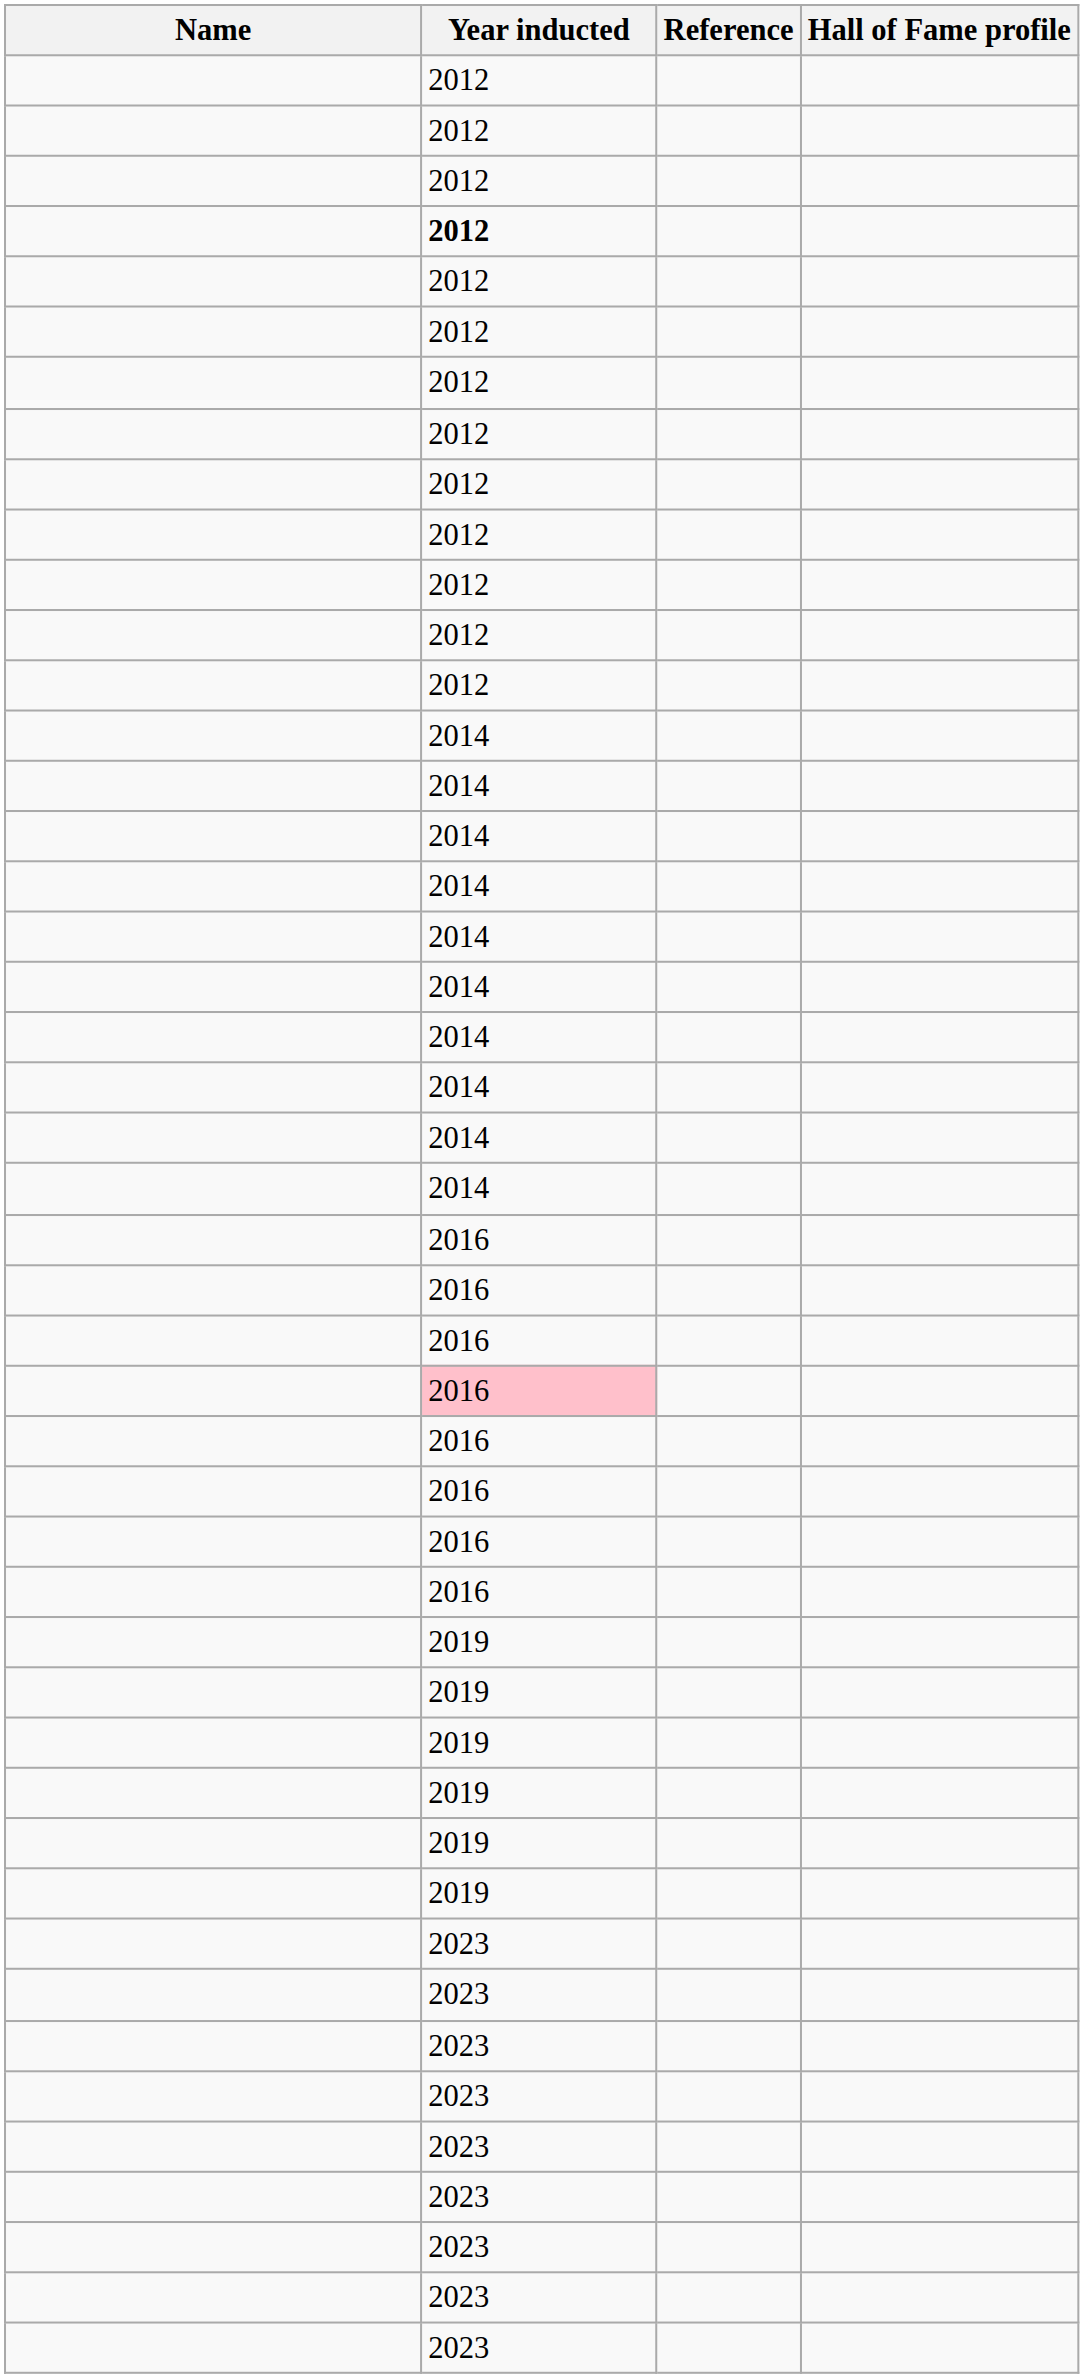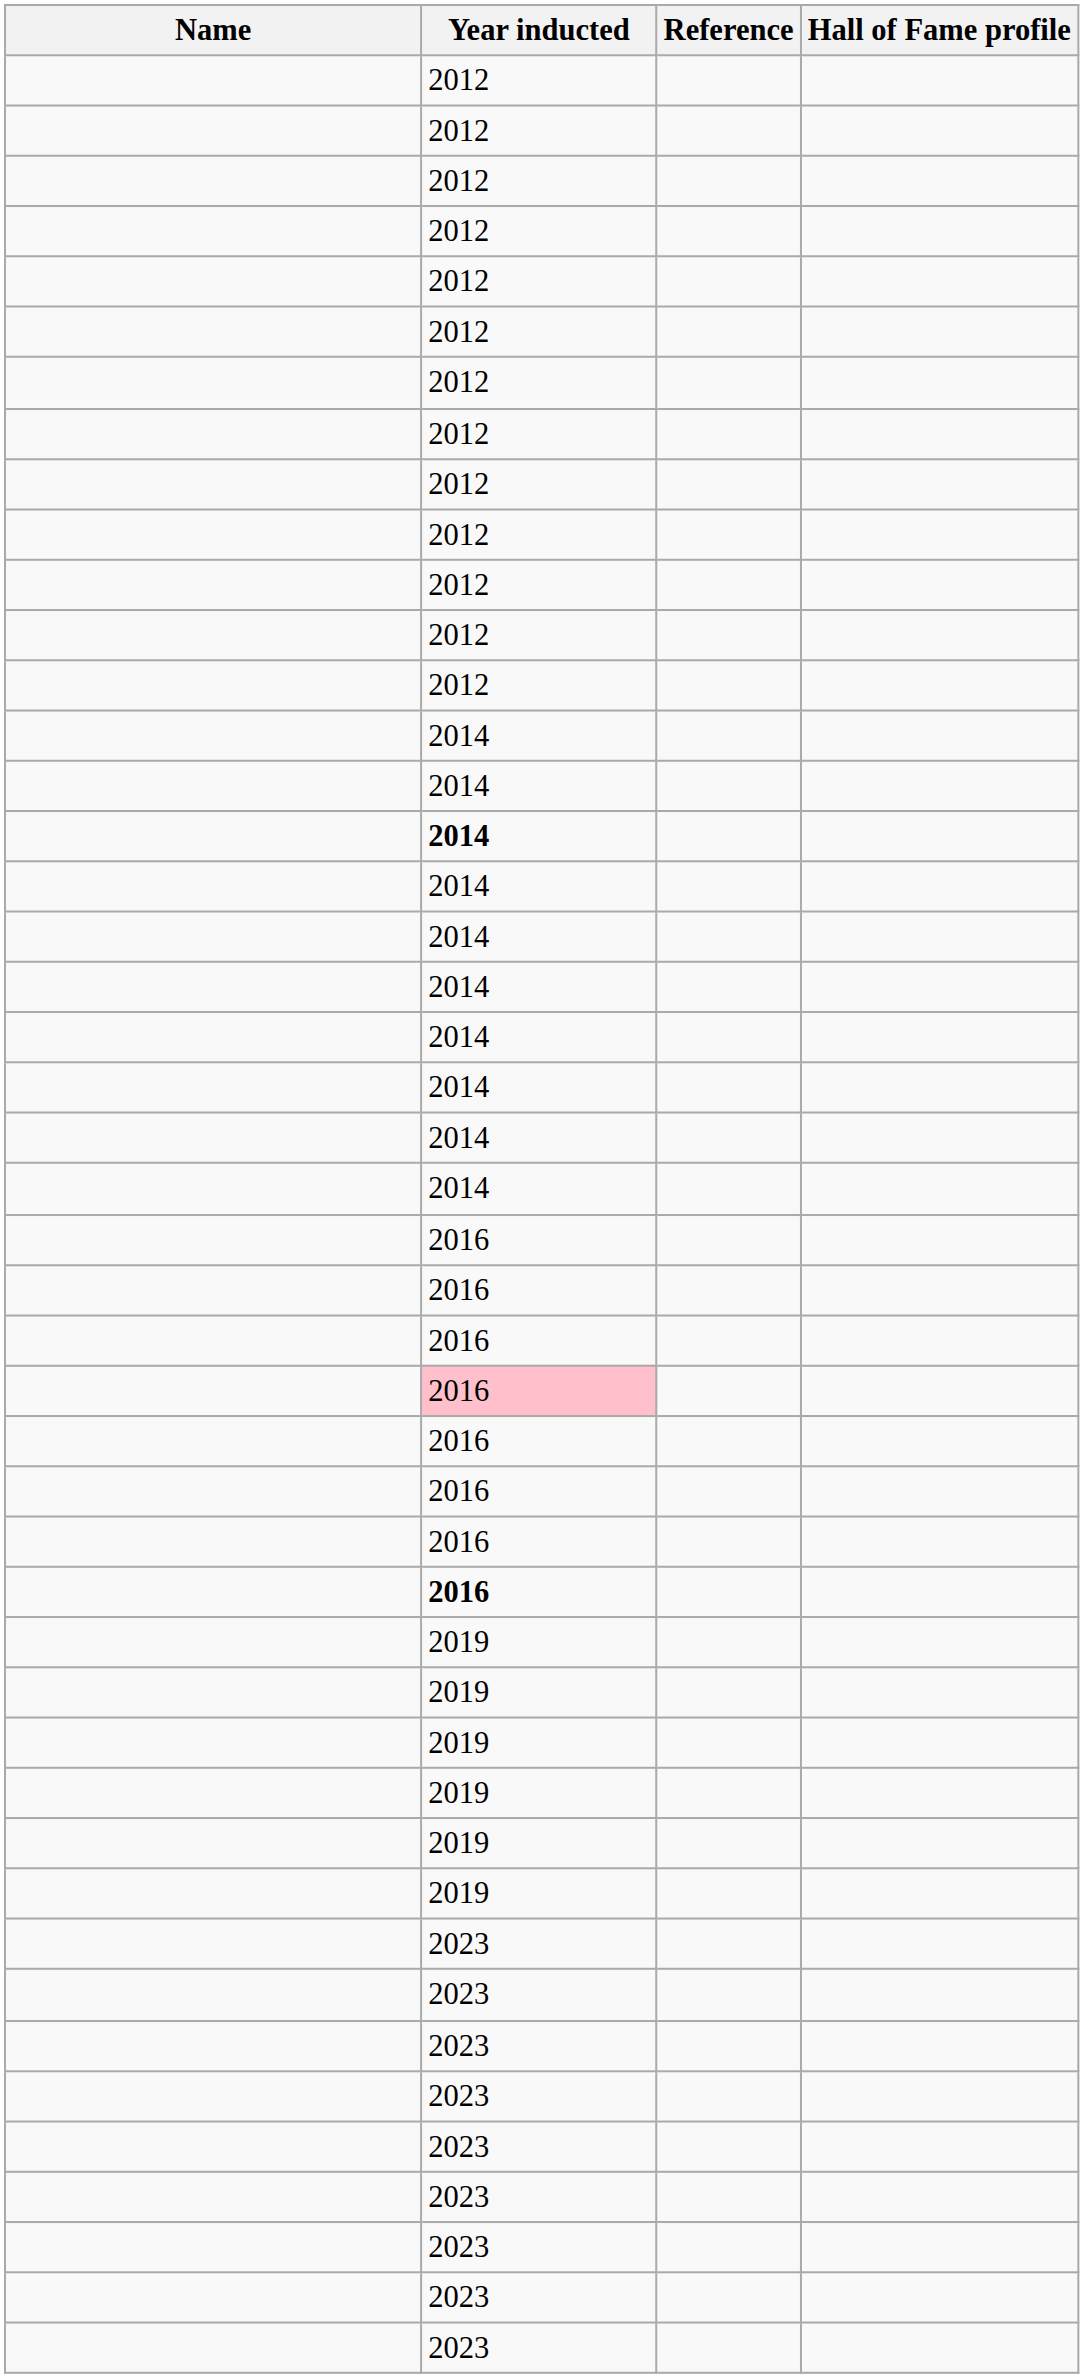(459, 231) bold -> (459, 231) normal
(459, 835) normal -> (459, 835) bold
(459, 1591) normal -> (459, 1591) bold
